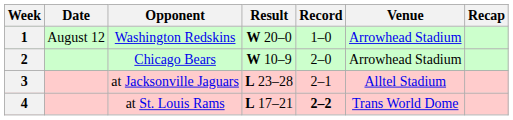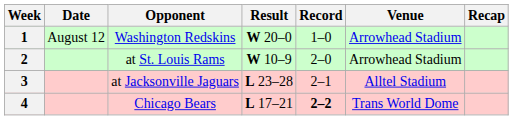(175, 59) Chicago Bears -> (175, 59) at St. Louis Rams
(175, 103) at St. Louis Rams -> (175, 103) Chicago Bears
